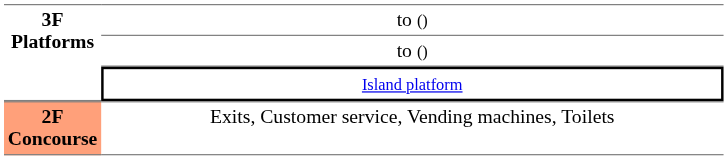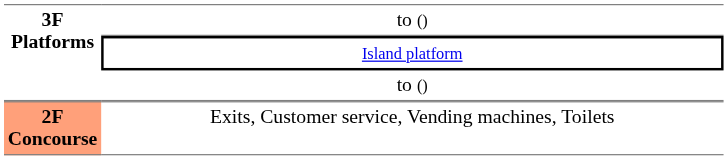(412, 50) to () -> (412, 54) Island platform
(412, 85) Island platform -> (412, 85) to ()
